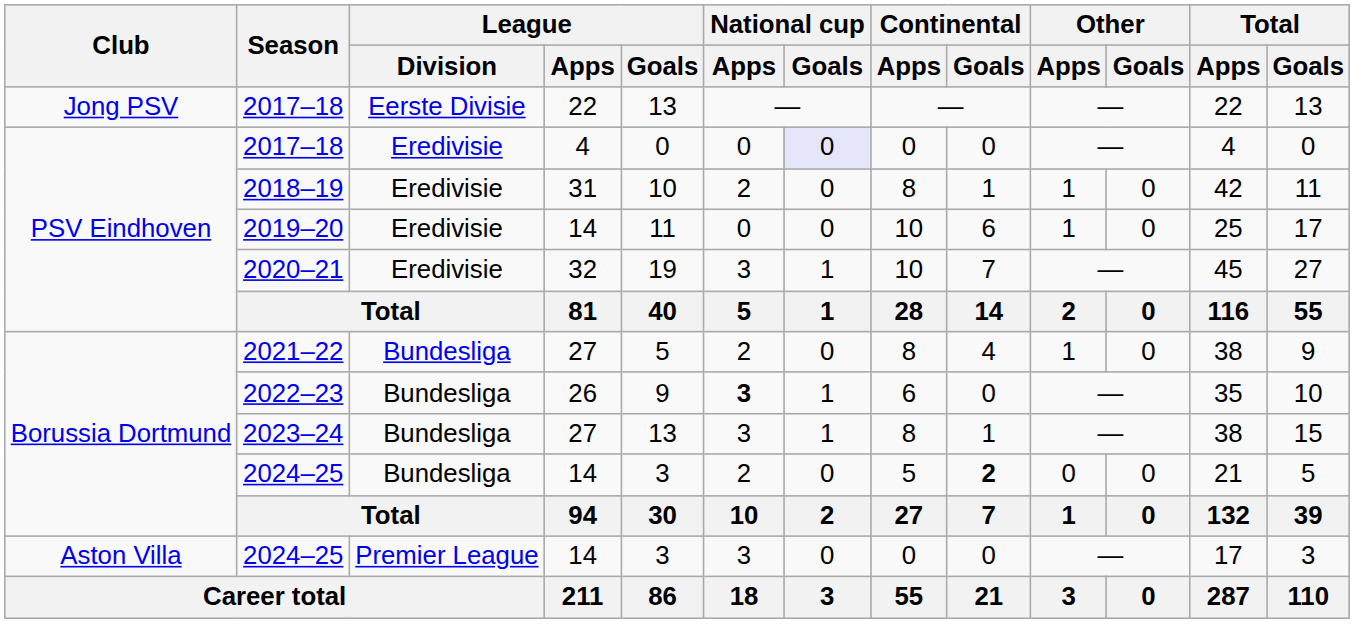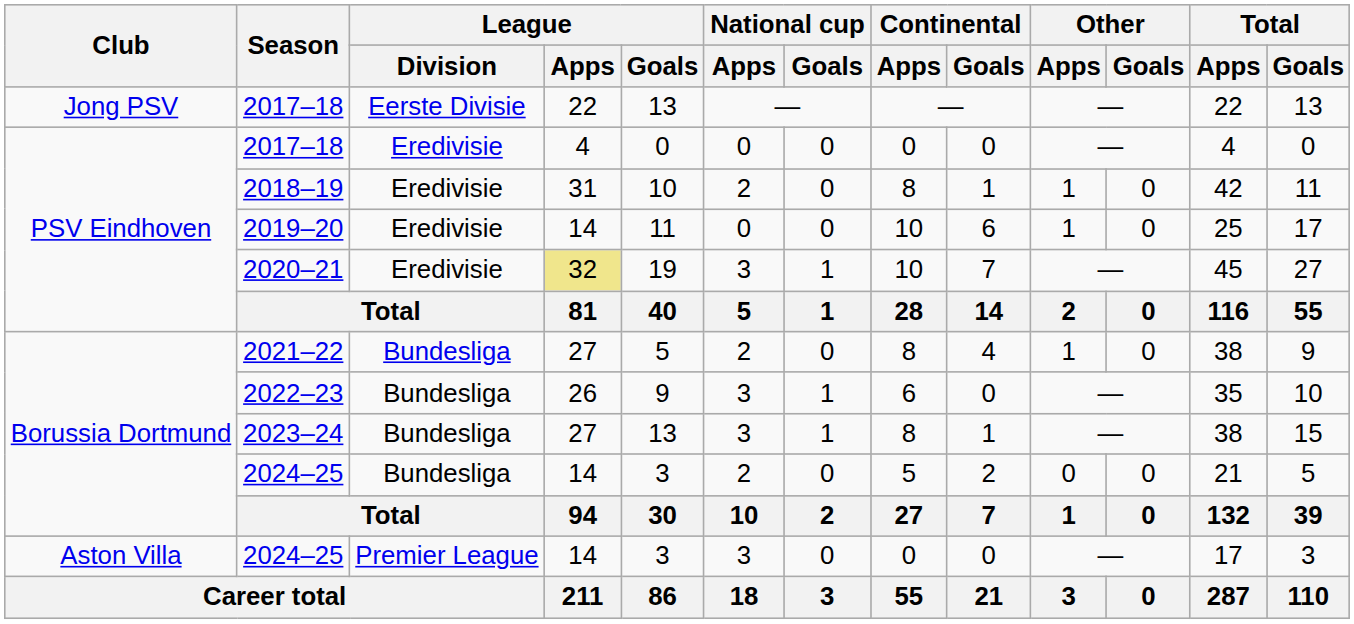(827, 147) lavender background -> (827, 147) no background
(583, 270) no background -> (583, 270) khaki background
(744, 392) bold -> (744, 392) normal
(989, 474) bold -> (989, 474) normal
